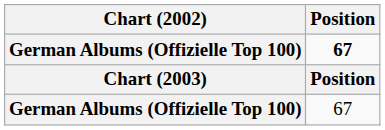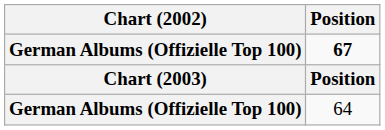(343, 109) 67 -> (343, 109) 64
